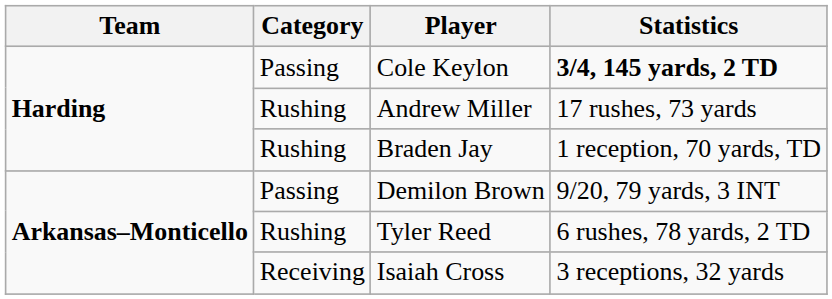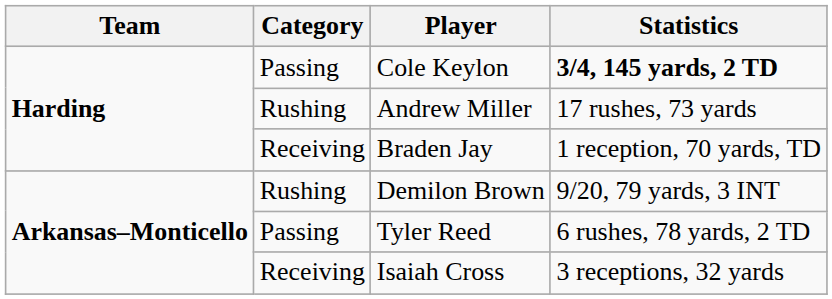(303, 149) Rushing -> (312, 149) Receiving
(299, 190) Passing -> (303, 190) Rushing
(303, 231) Rushing -> (299, 231) Passing
